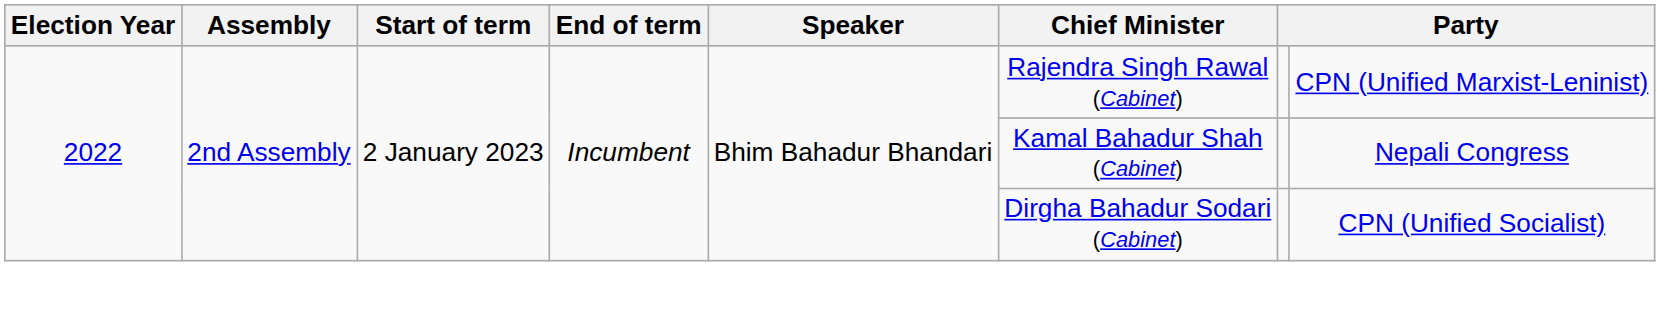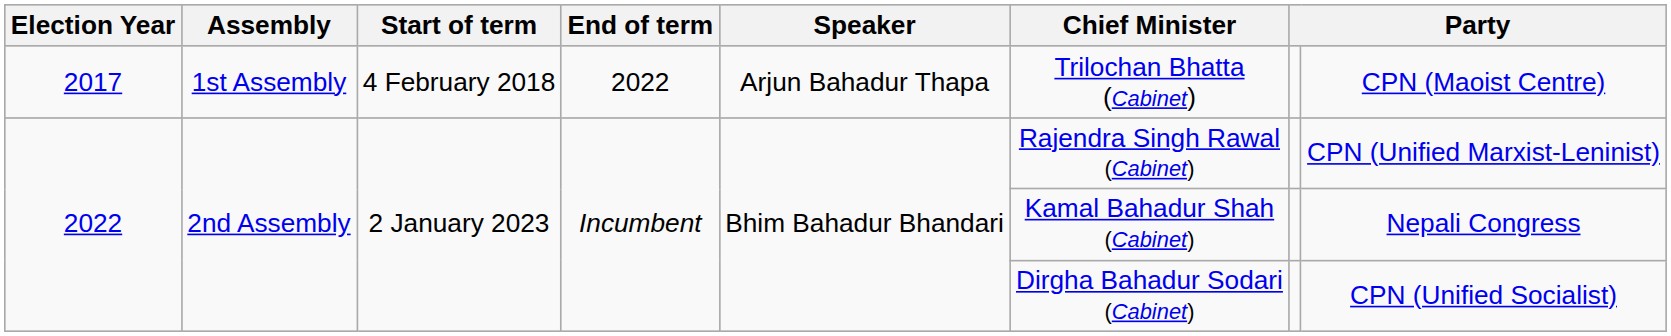+ row: (93, 81)
